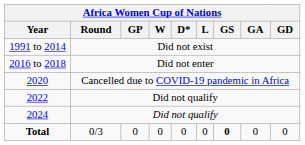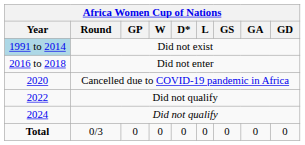(37, 47) no background -> (37, 47) lightblue background
(227, 132) bold -> (227, 132) normal
